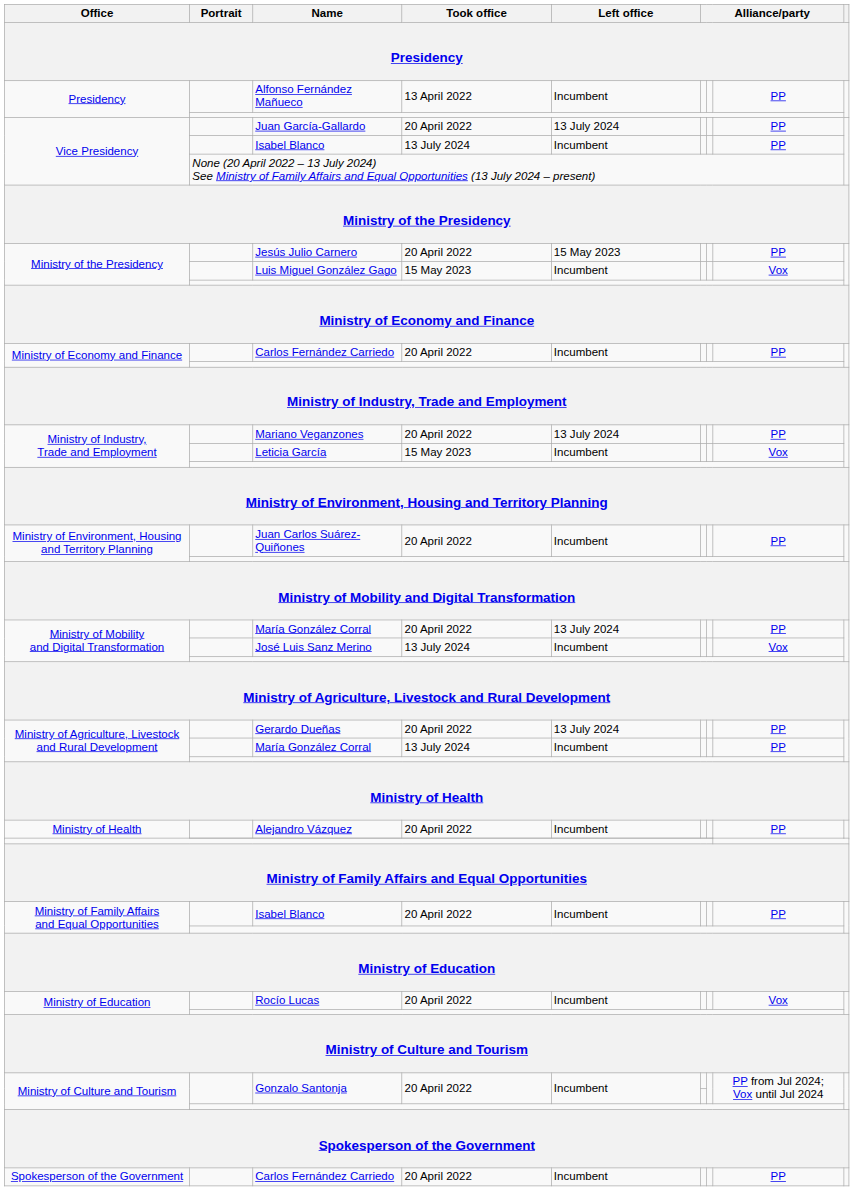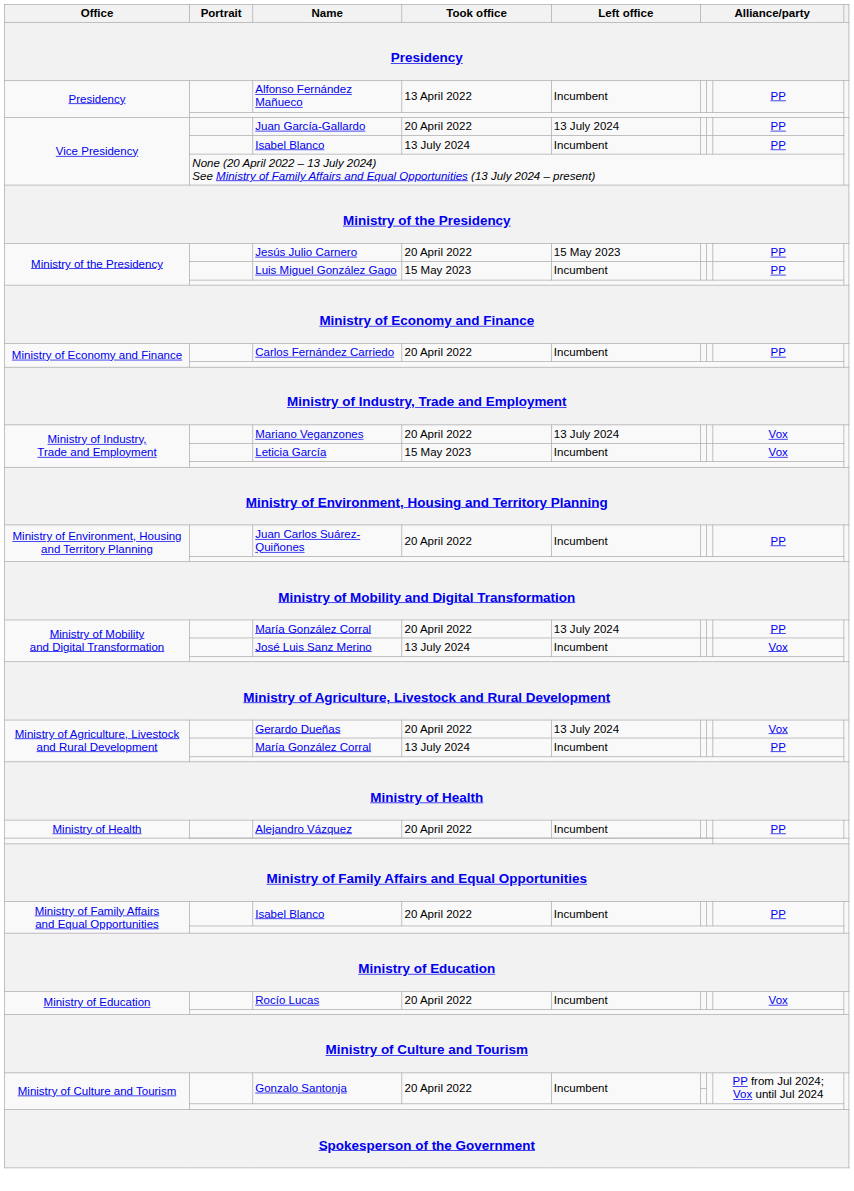(778, 270) Vox -> (778, 270) PP
(778, 434) PP -> (778, 434) Vox
(778, 729) PP -> (778, 729) Vox
- row: (97, 1176)
